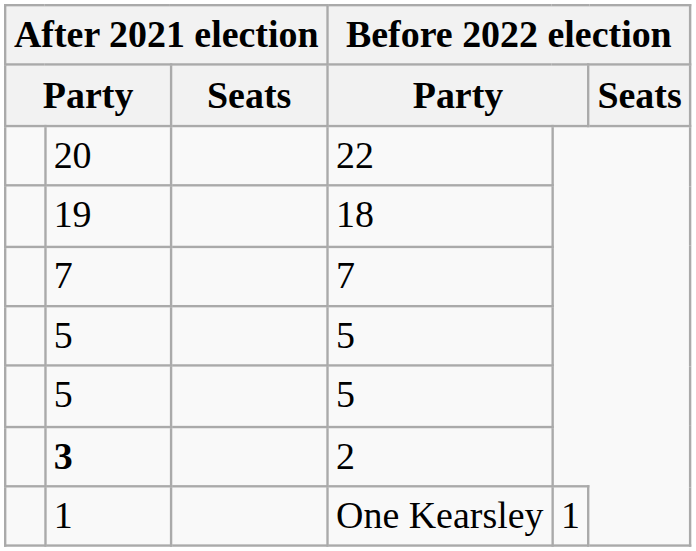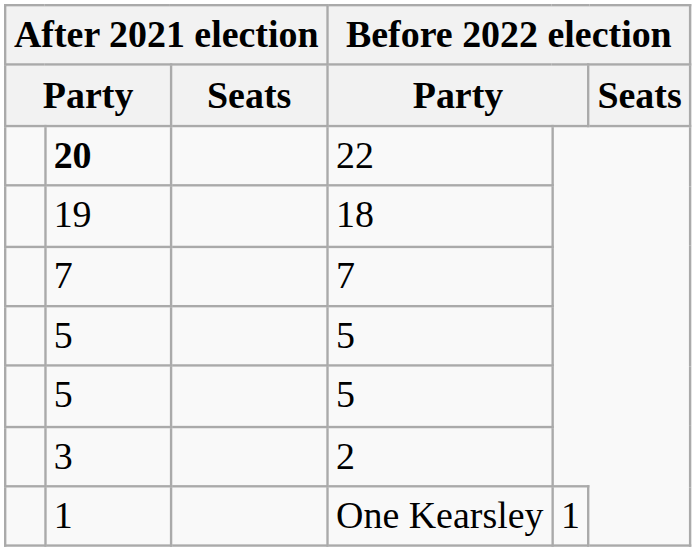(73, 154) normal -> (73, 154) bold
(63, 455) bold -> (63, 455) normal
